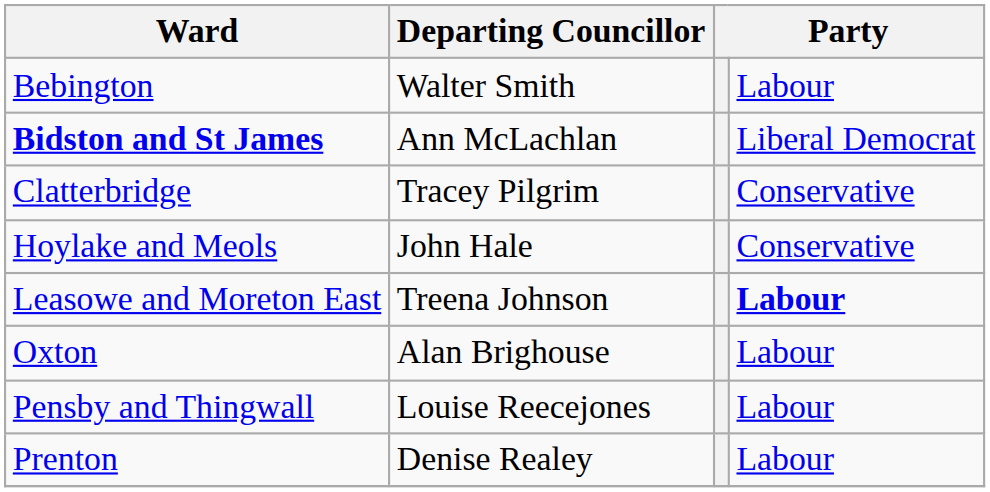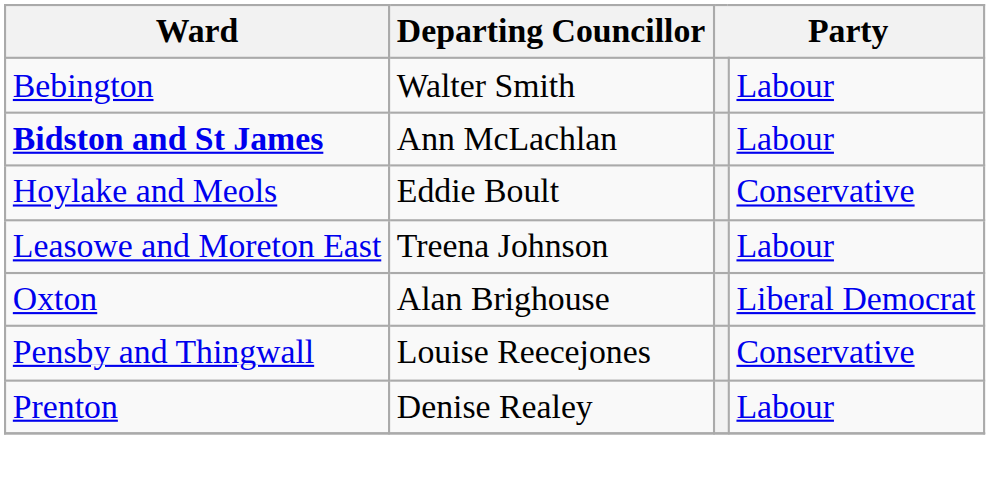(856, 138) Liberal Democrat -> (785, 138) Labour
- row: (498, 191)
+ row: (478, 191)
- row: (465, 245)
(791, 298) bold -> (785, 245) normal
(785, 352) Labour -> (856, 298) Liberal Democrat
(785, 406) Labour -> (826, 352) Conservative
